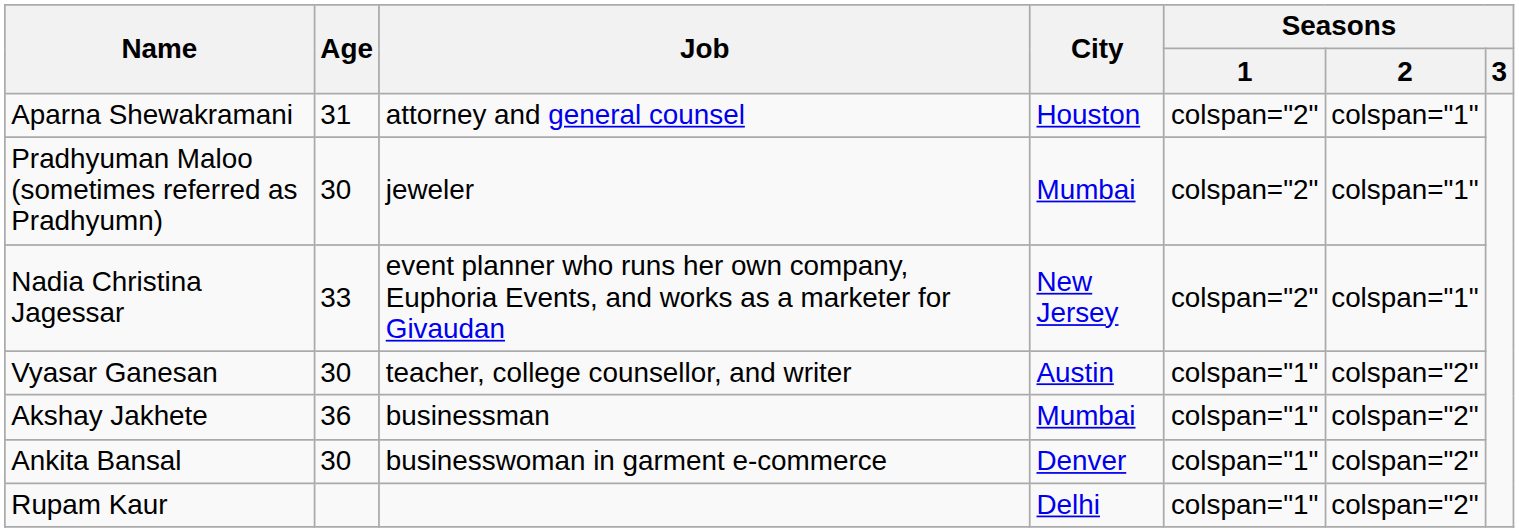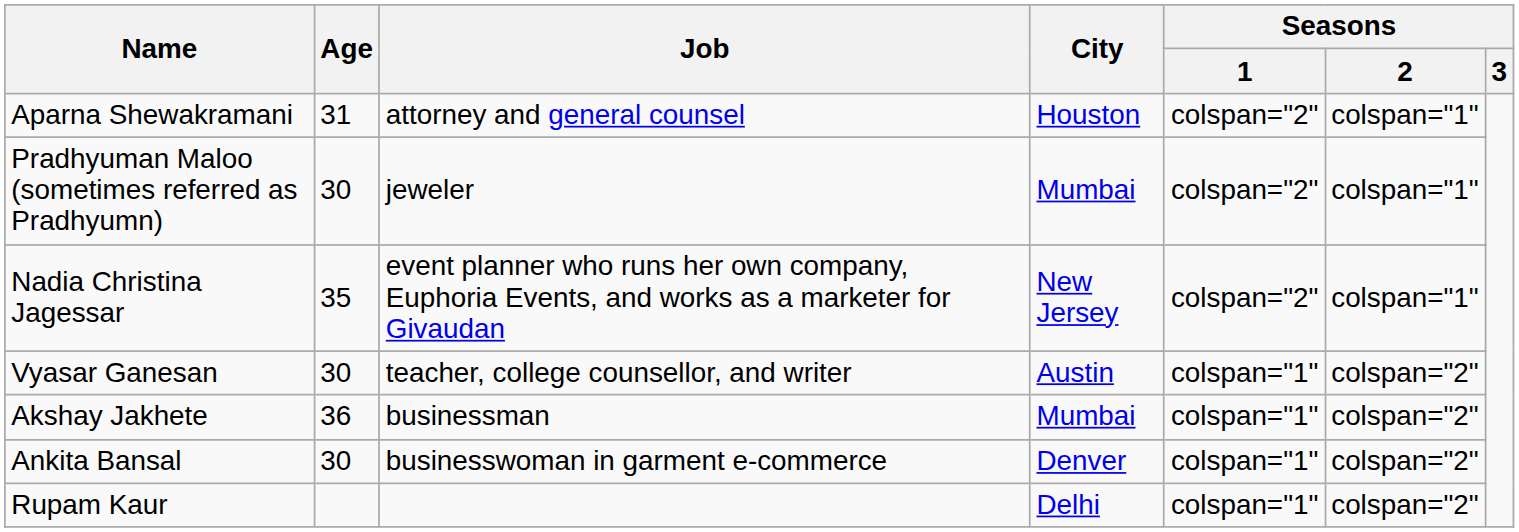(336, 297) 33 -> (336, 297) 35
